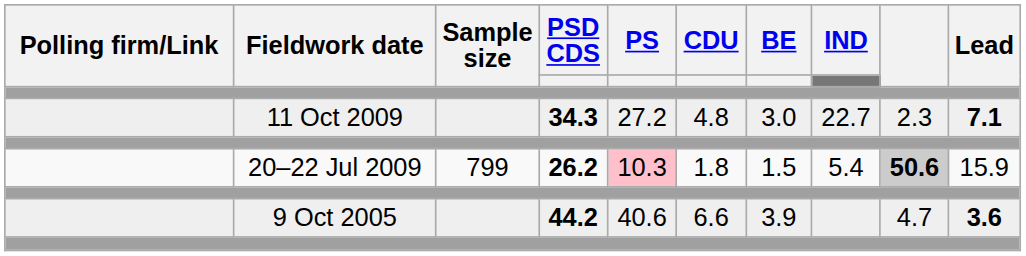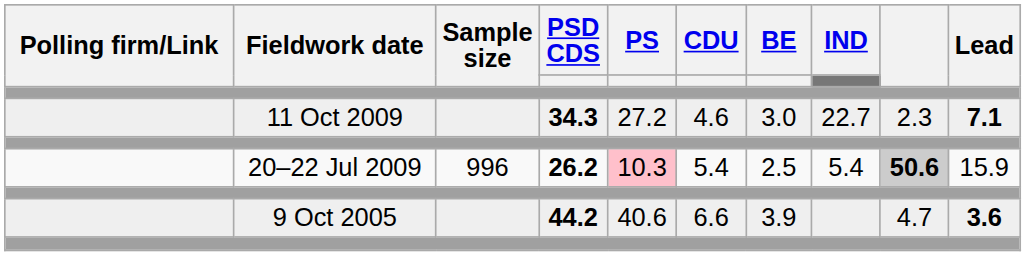(711, 117) 4.8 -> (711, 117) 4.6
(488, 167) 799 -> (488, 167) 996
(711, 167) 1.8 -> (711, 167) 5.4
(779, 167) 1.5 -> (779, 167) 2.5
